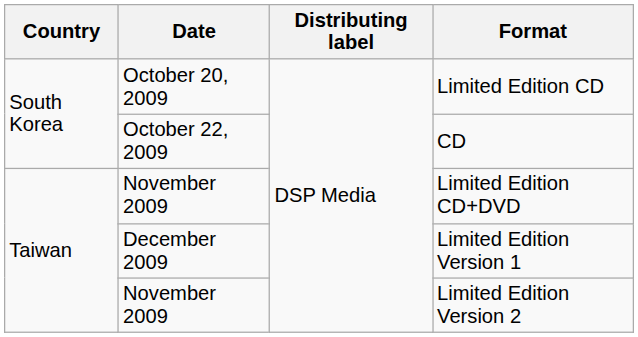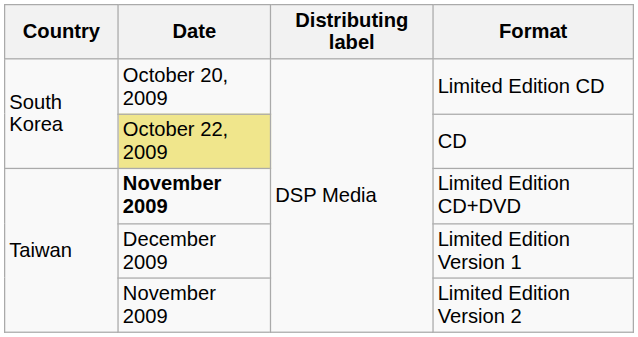(176, 141) no background -> (176, 141) khaki background
(170, 195) normal -> (172, 195) bold
